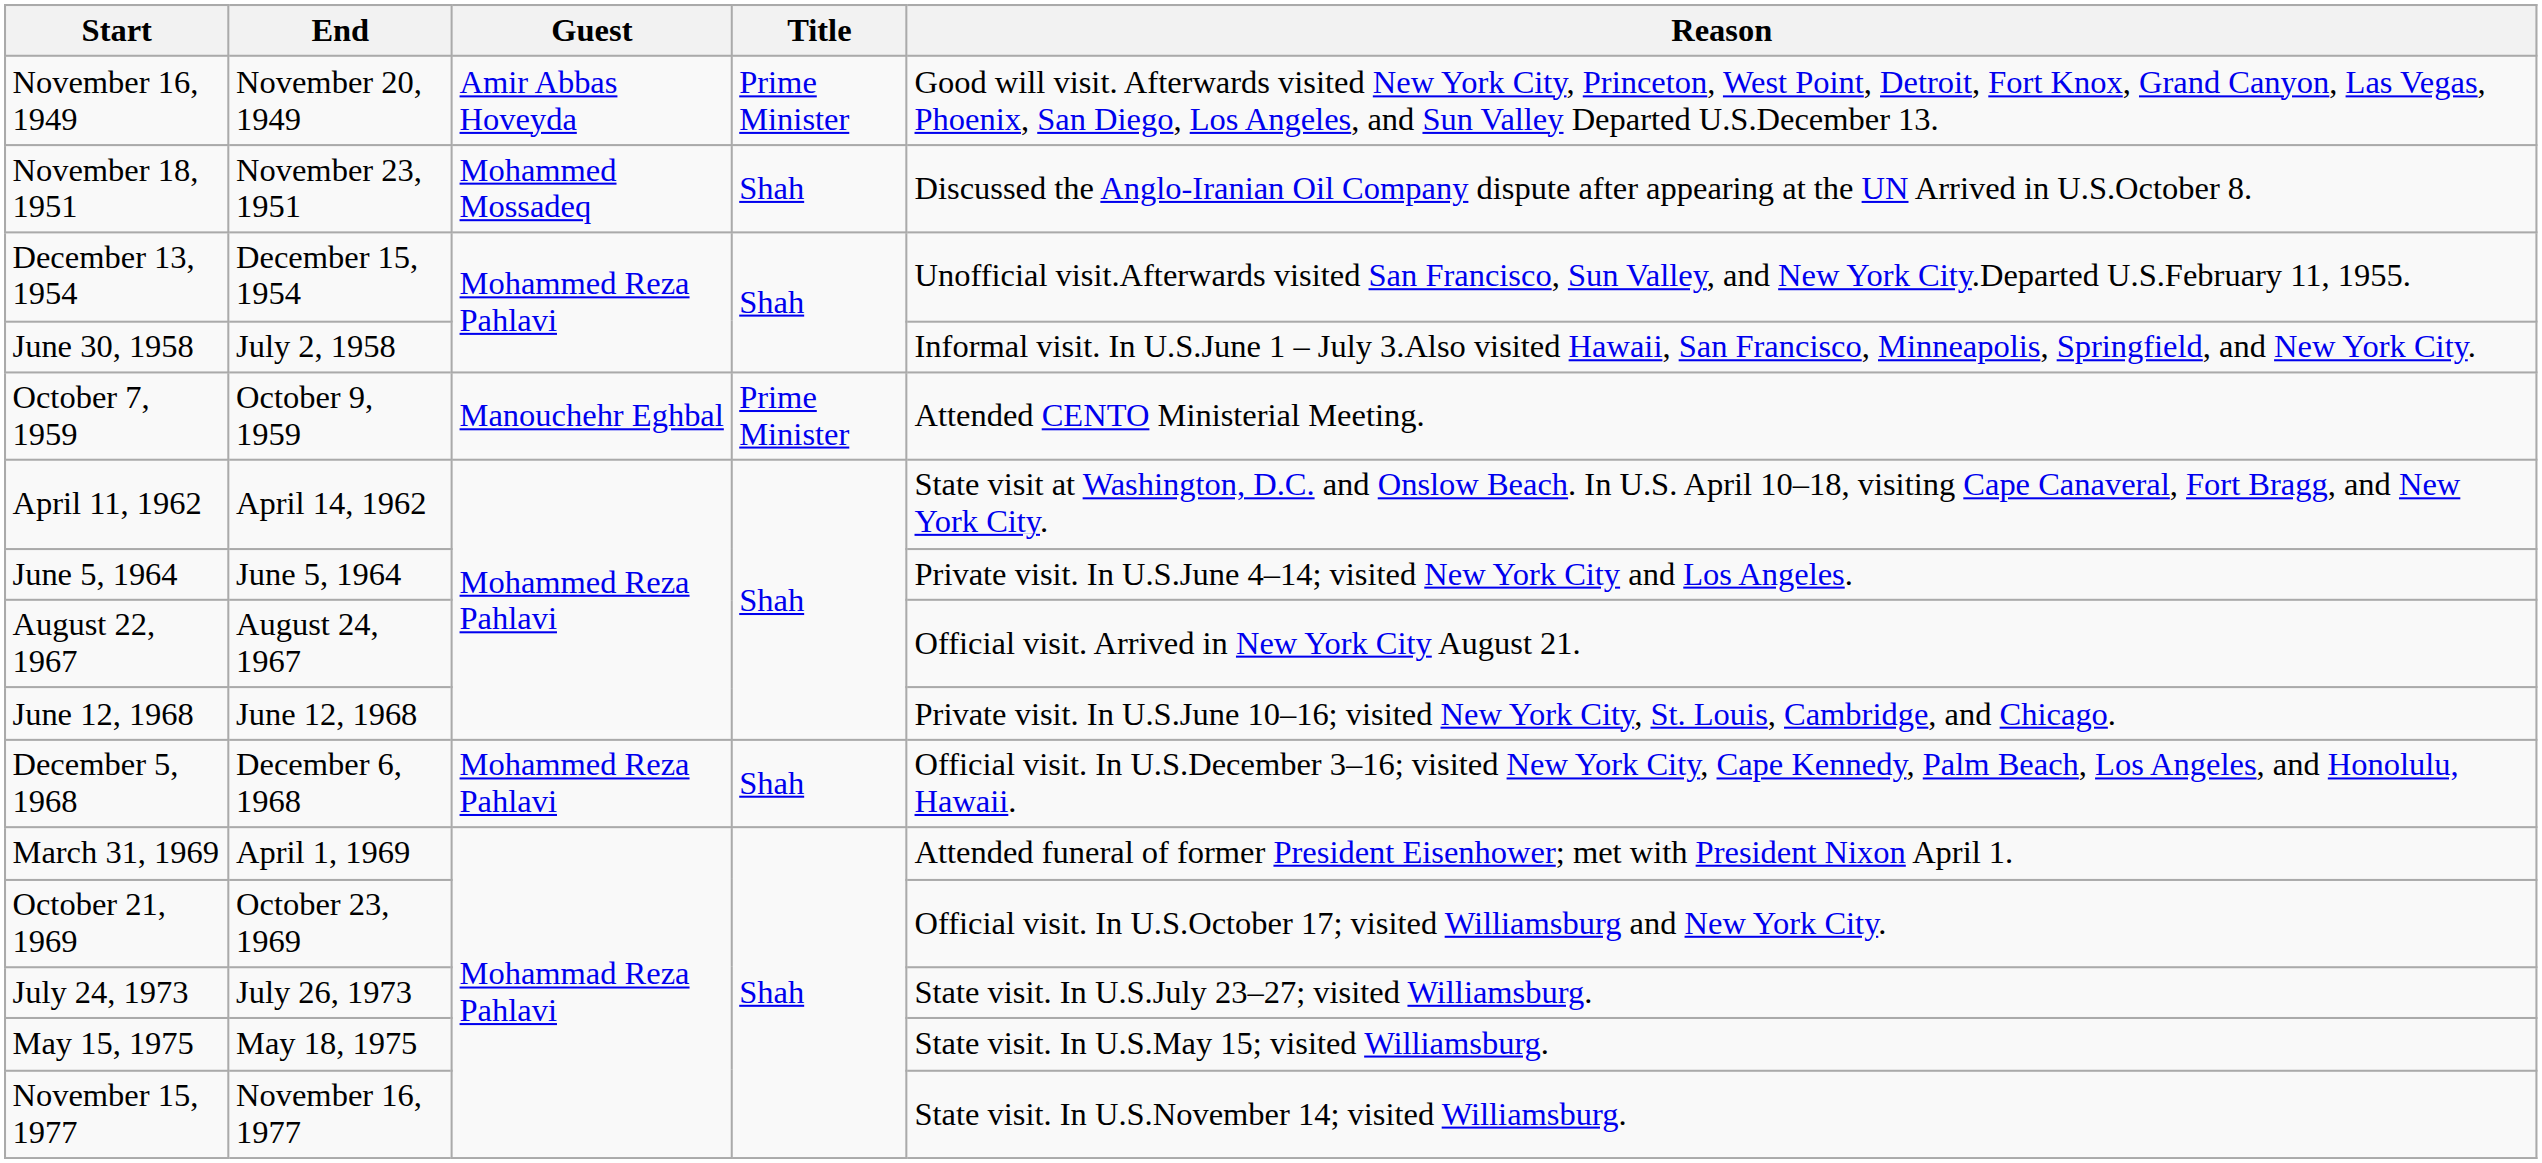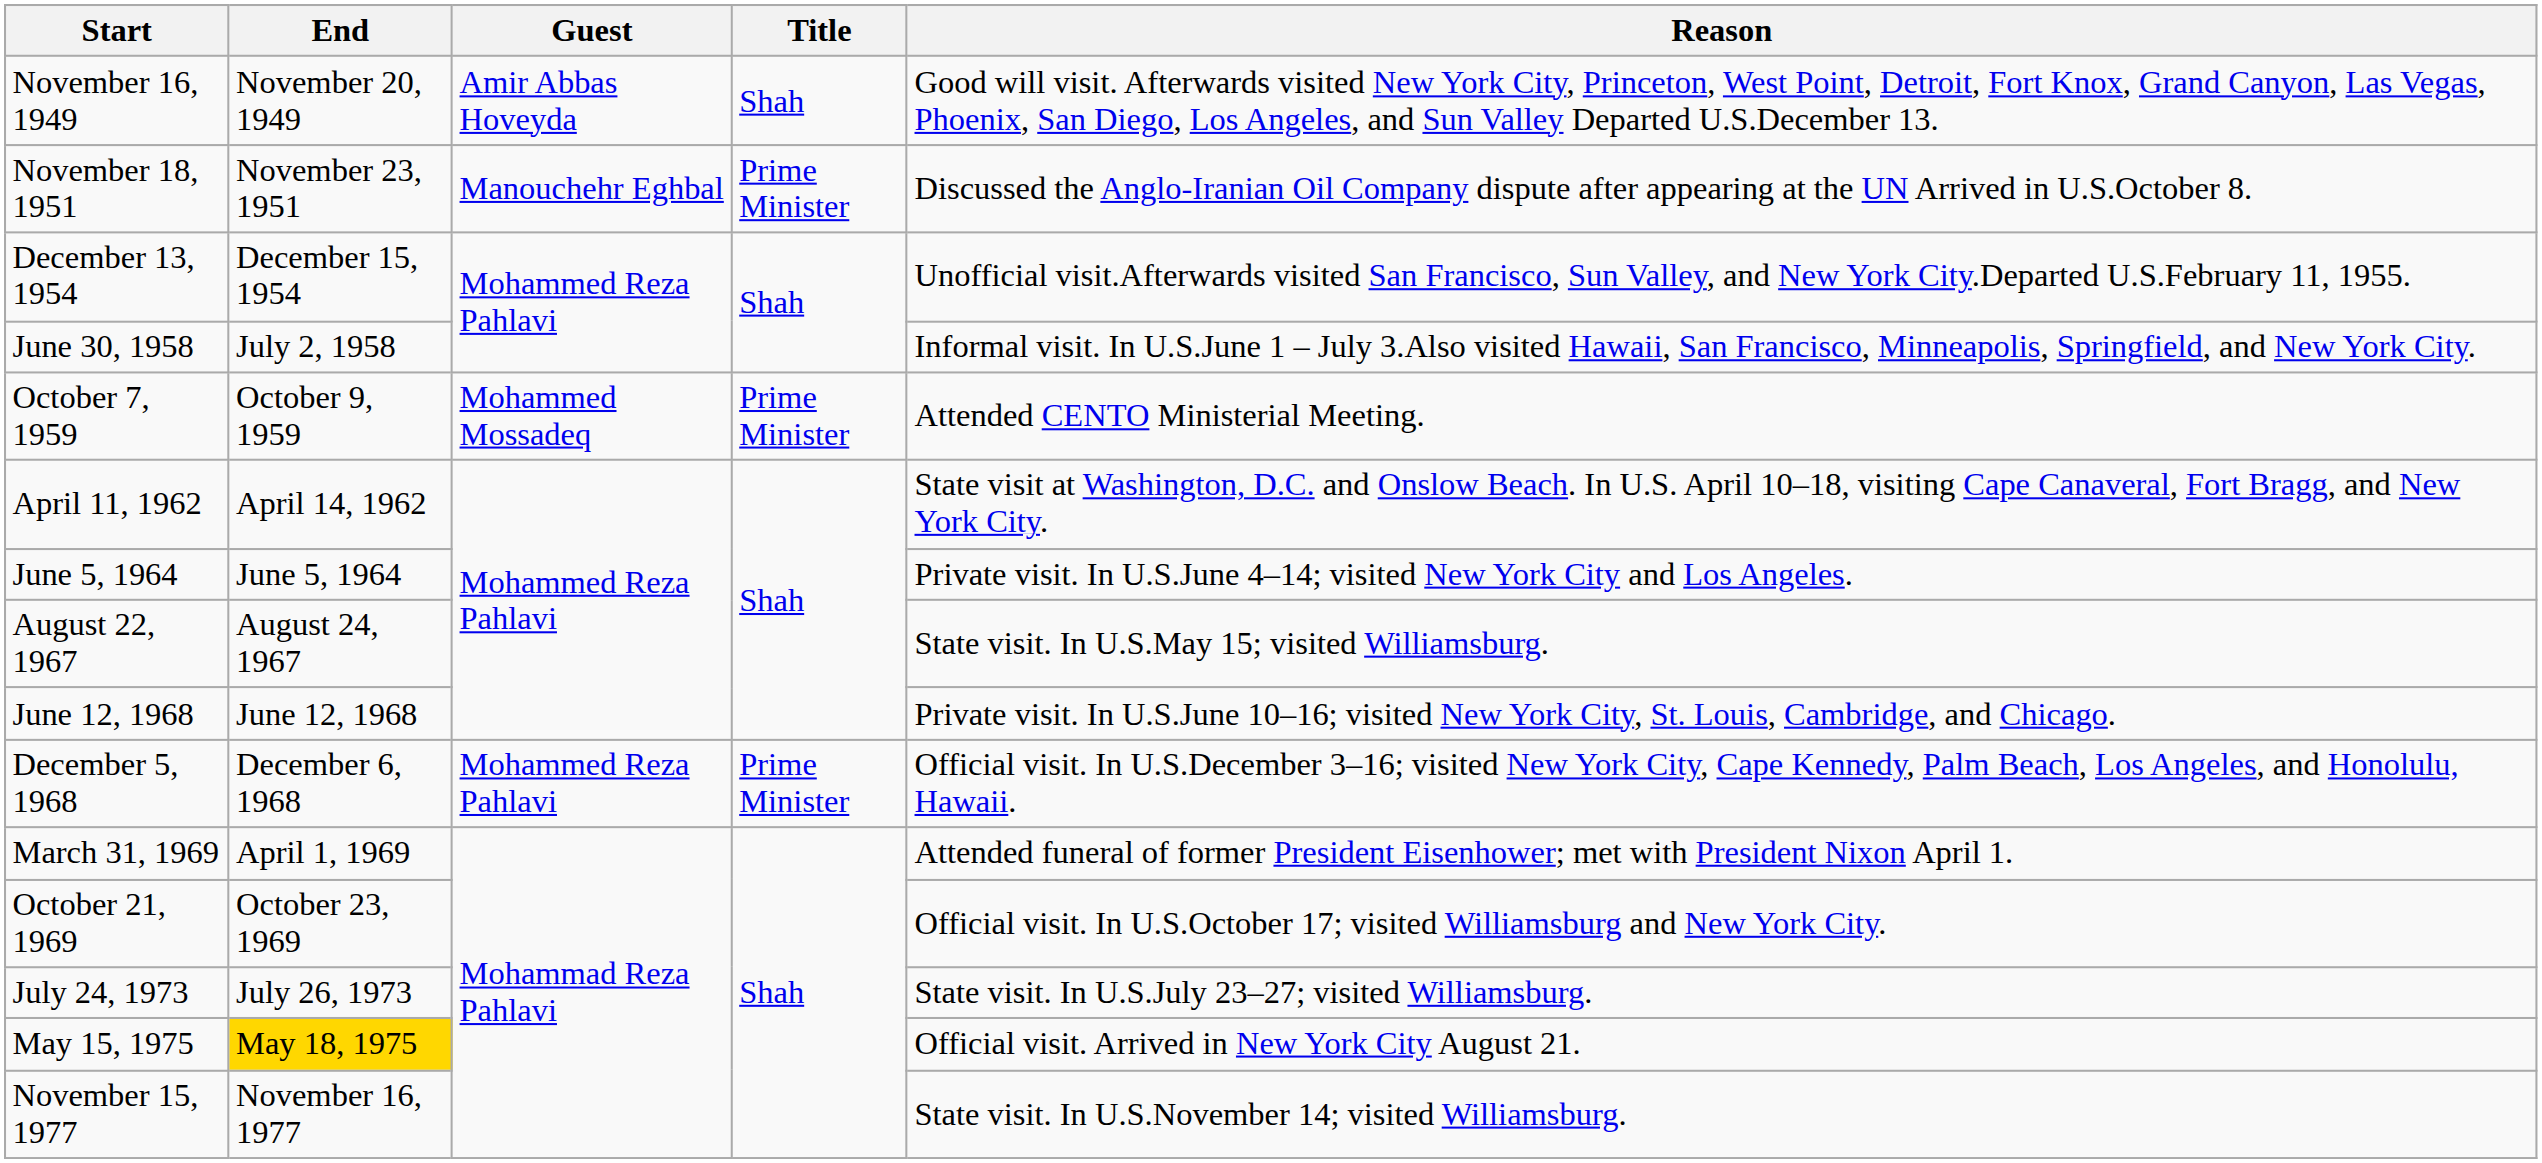(794, 100) Prime Minister -> (772, 100) Shah
(538, 188) Mohammed Mossadeq -> (592, 188) Manouchehr Eghbal
(772, 188) Shah -> (794, 188) Prime Minister
(592, 415) Manouchehr Eghbal -> (538, 415) Mohammed Mossadeq
(1248, 643) Official visit. Arrived in New York City August 21. -> (1232, 643) State visit. In U.S.May 15; visited Williamsburg.
(772, 782) Shah -> (794, 782) Prime Minister
(327, 1043) no background -> (327, 1043) gold background
(1232, 1043) State visit. In U.S.May 15; visited Williamsburg. -> (1248, 1043) Official visit. Arrived in New York City August 21.
